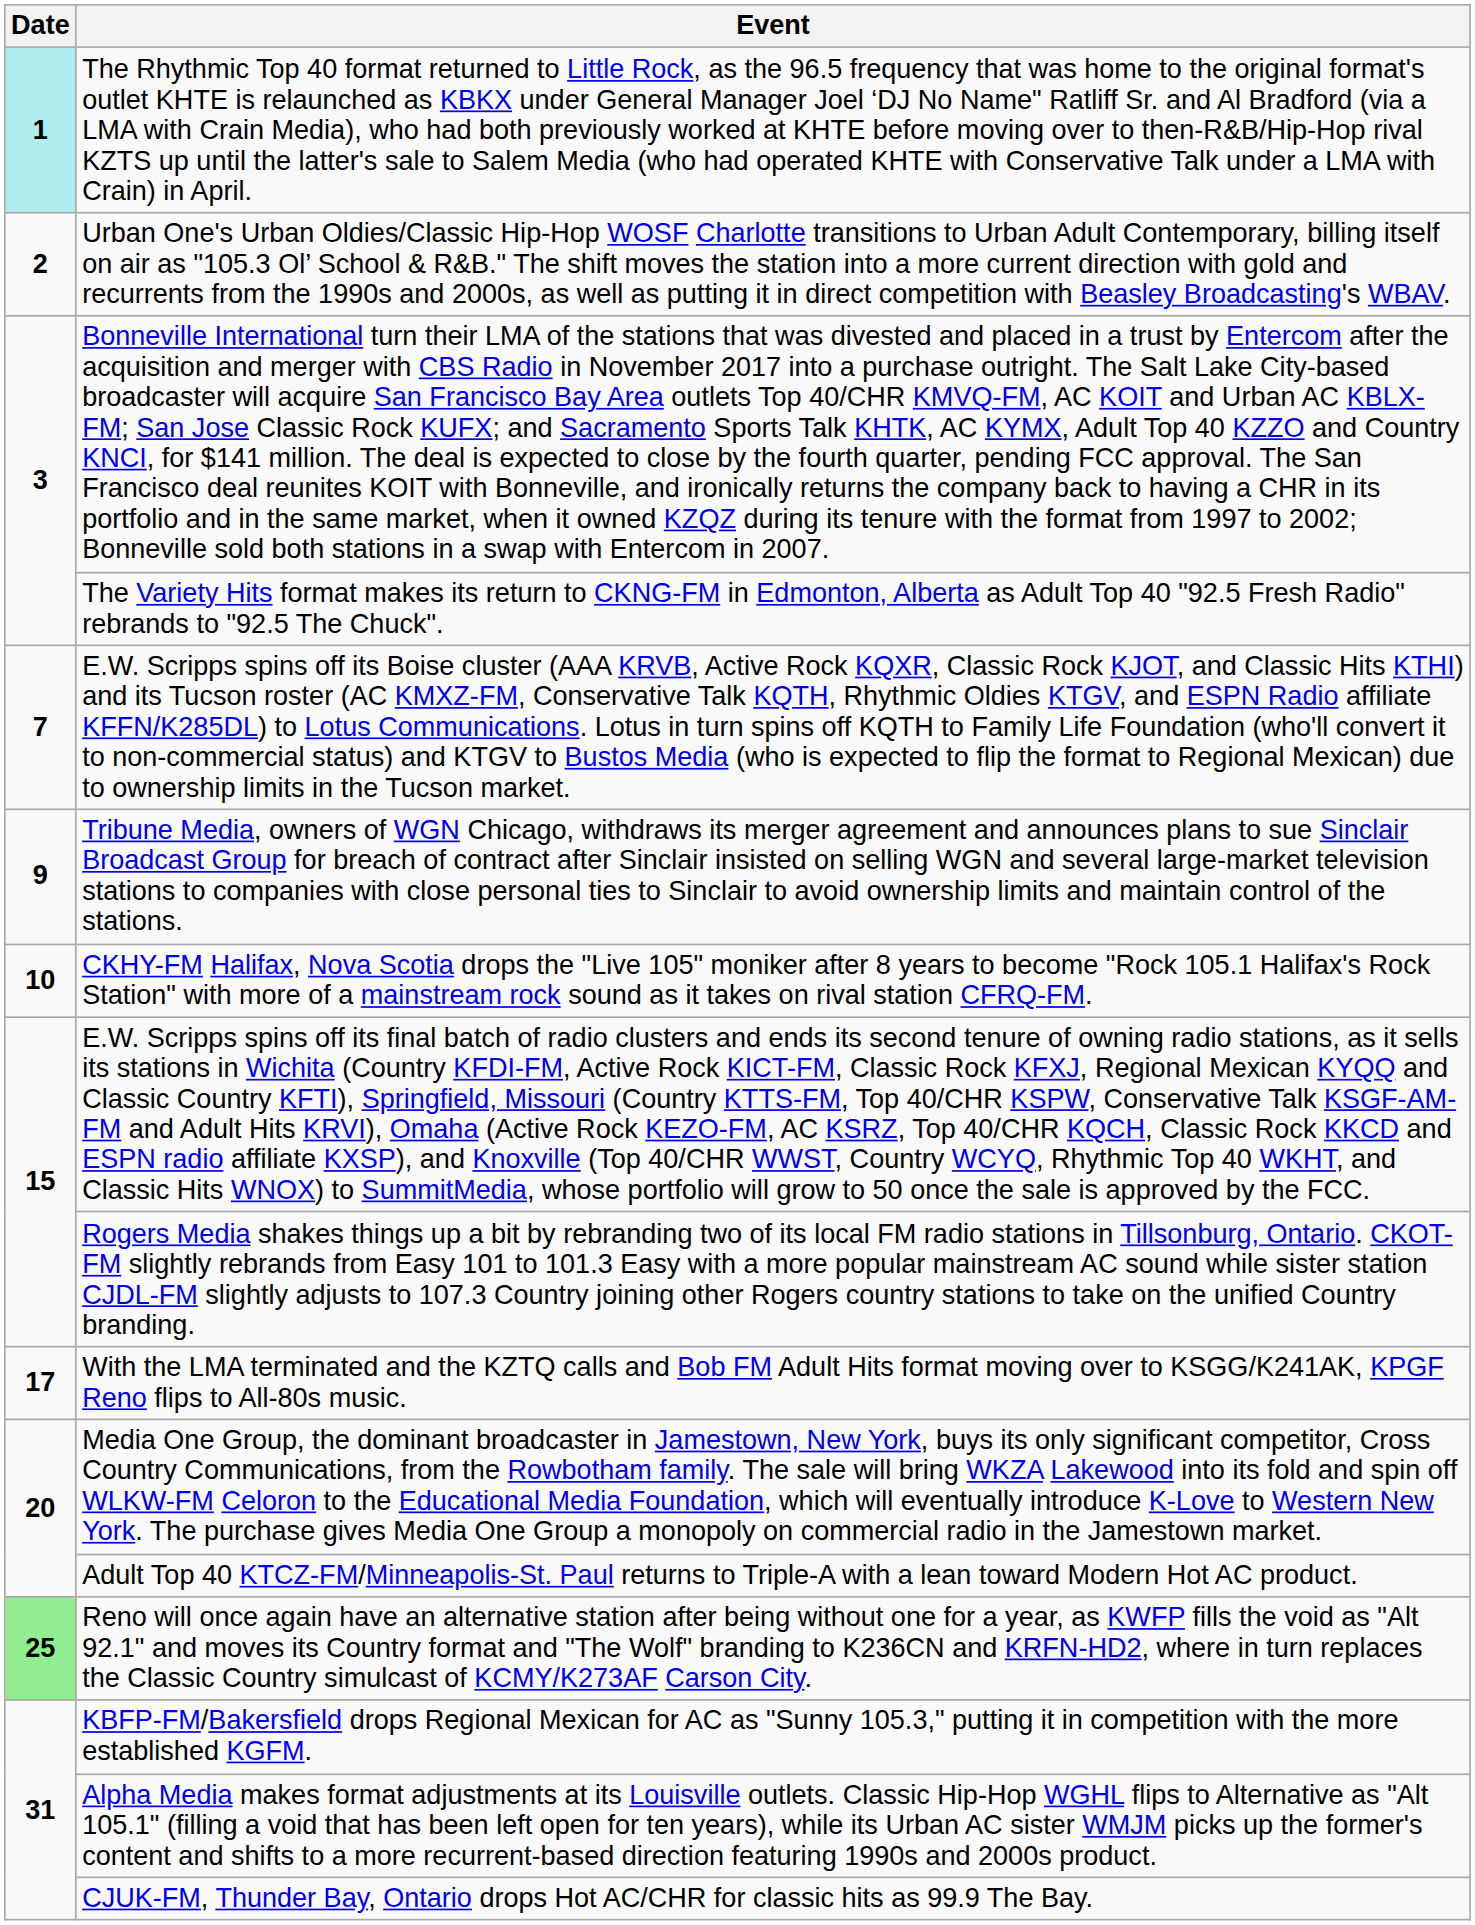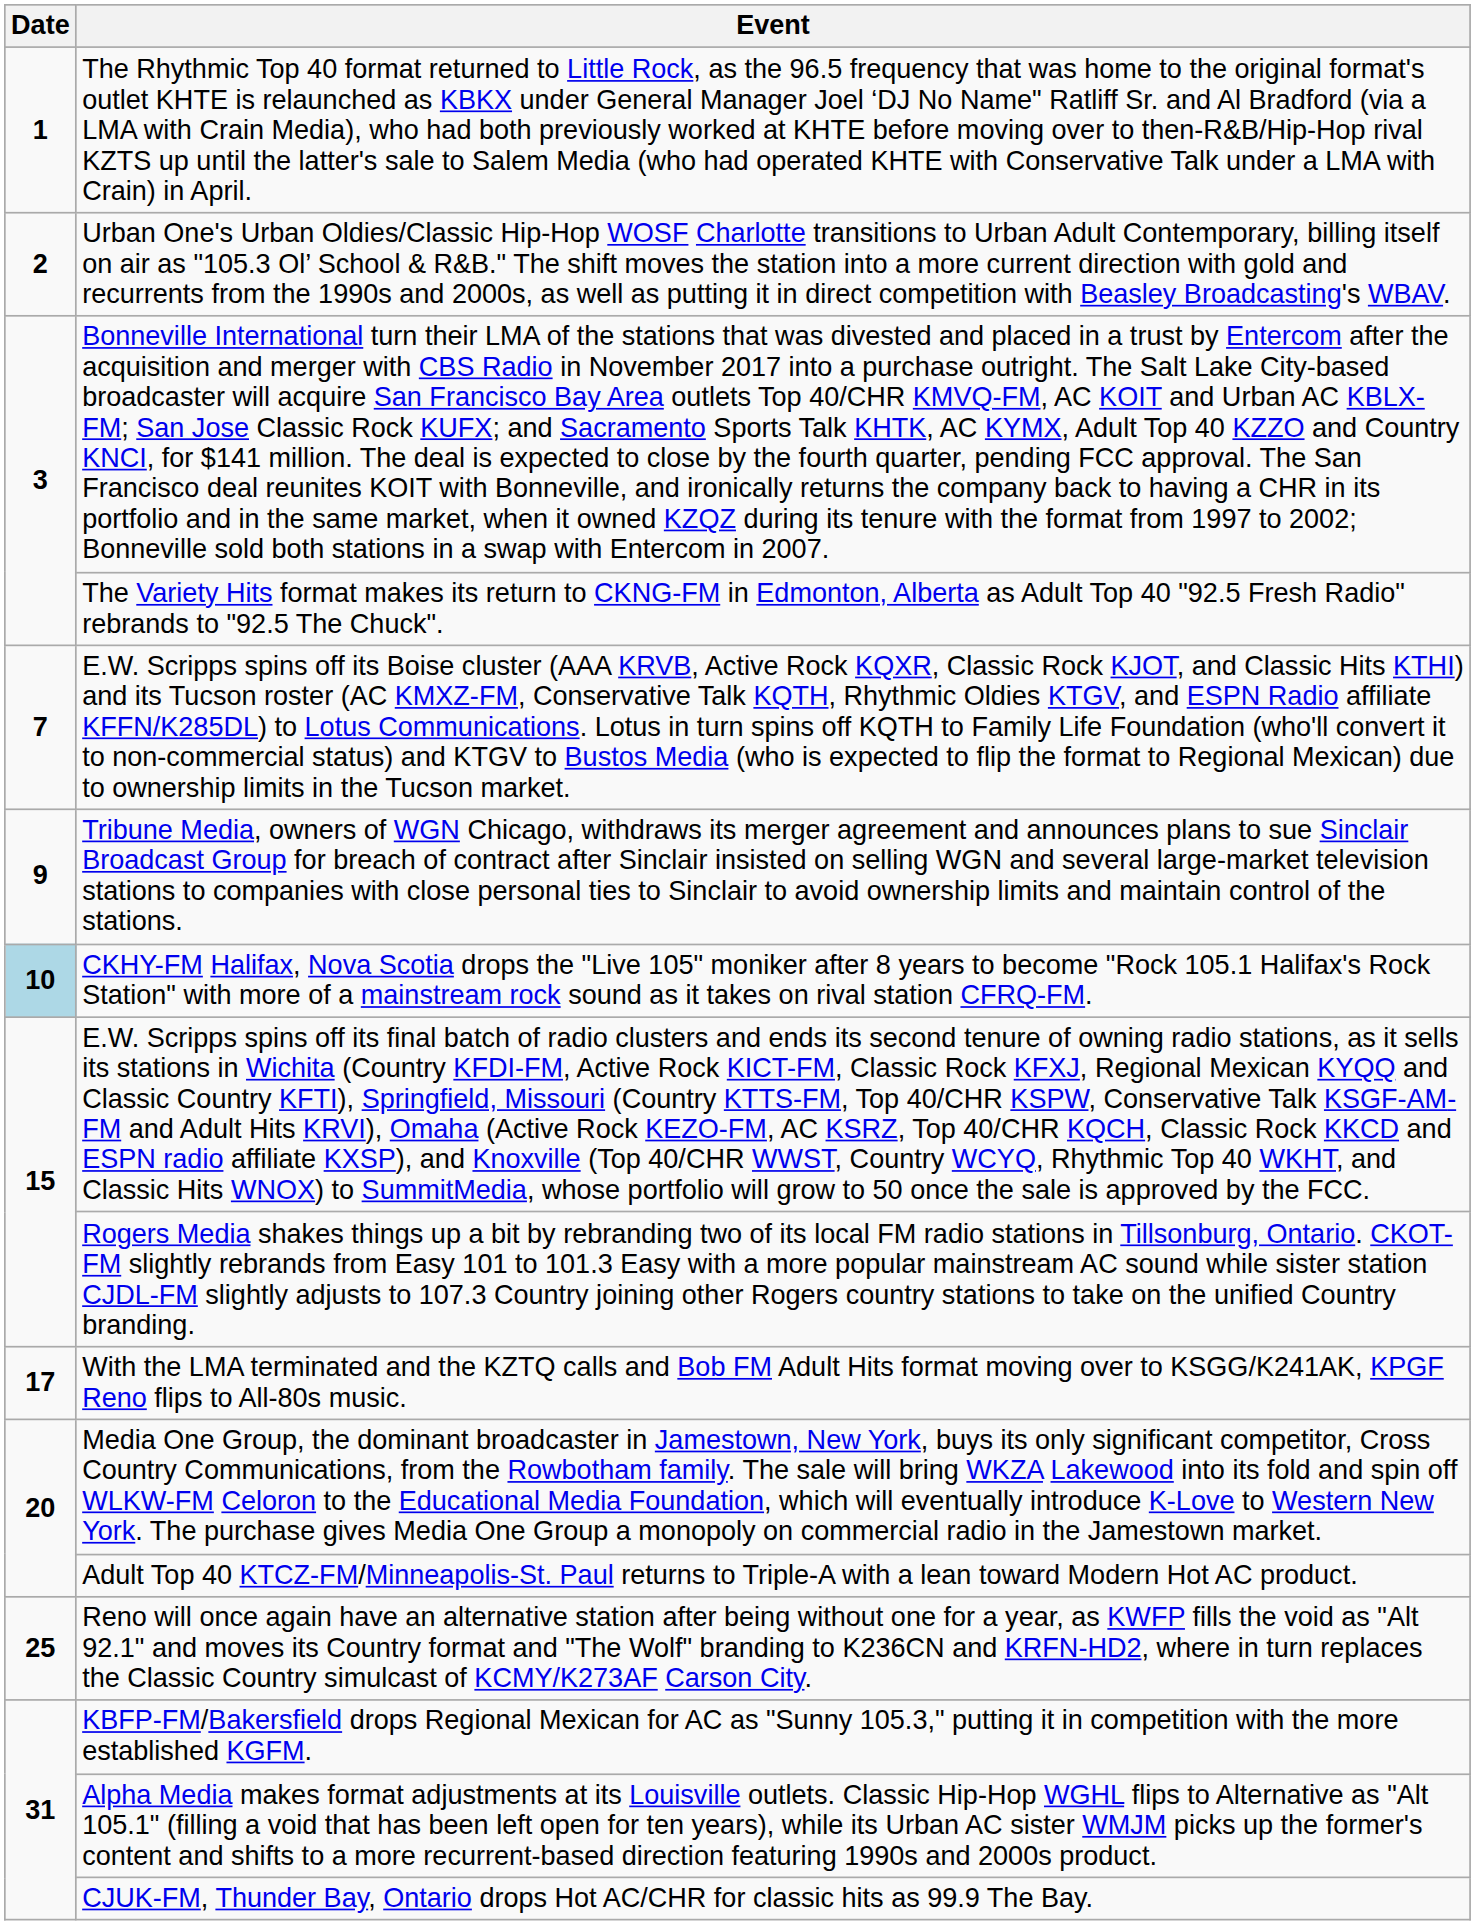(40, 129) paleturquoise background -> (40, 129) no background
(40, 980) no background -> (40, 980) lightblue background
(40, 1648) lightgreen background -> (40, 1648) no background
